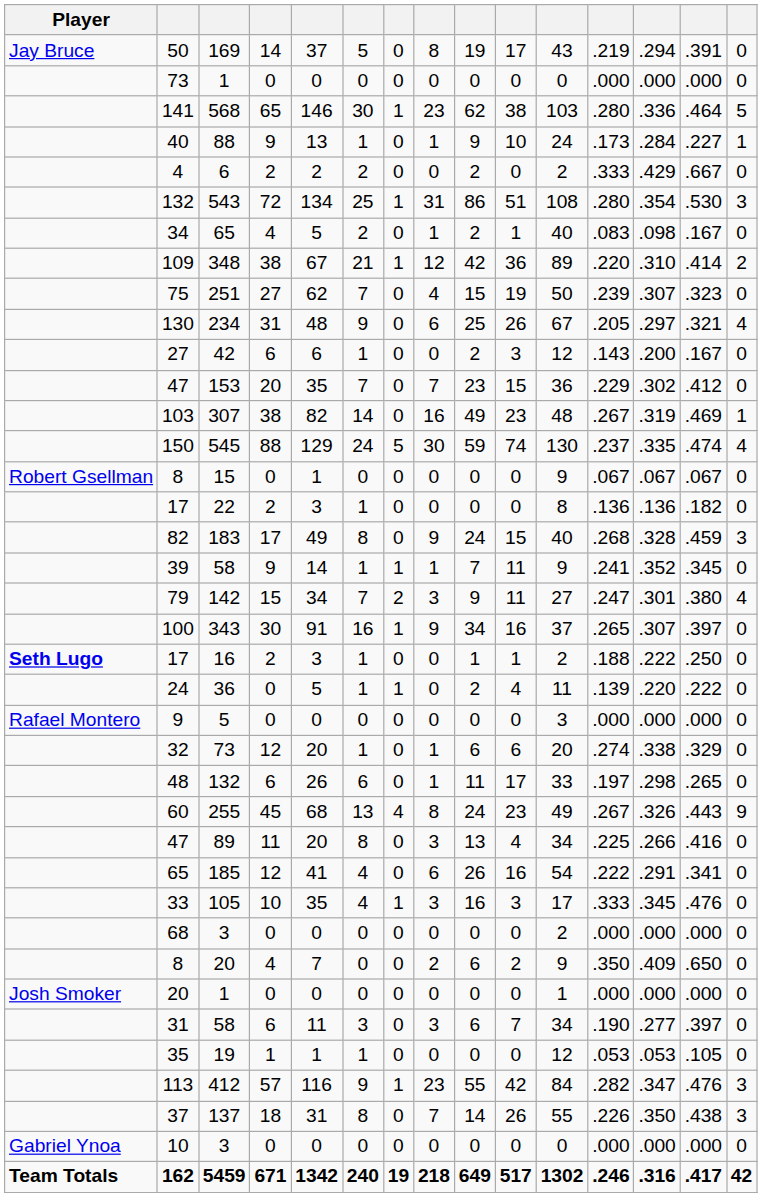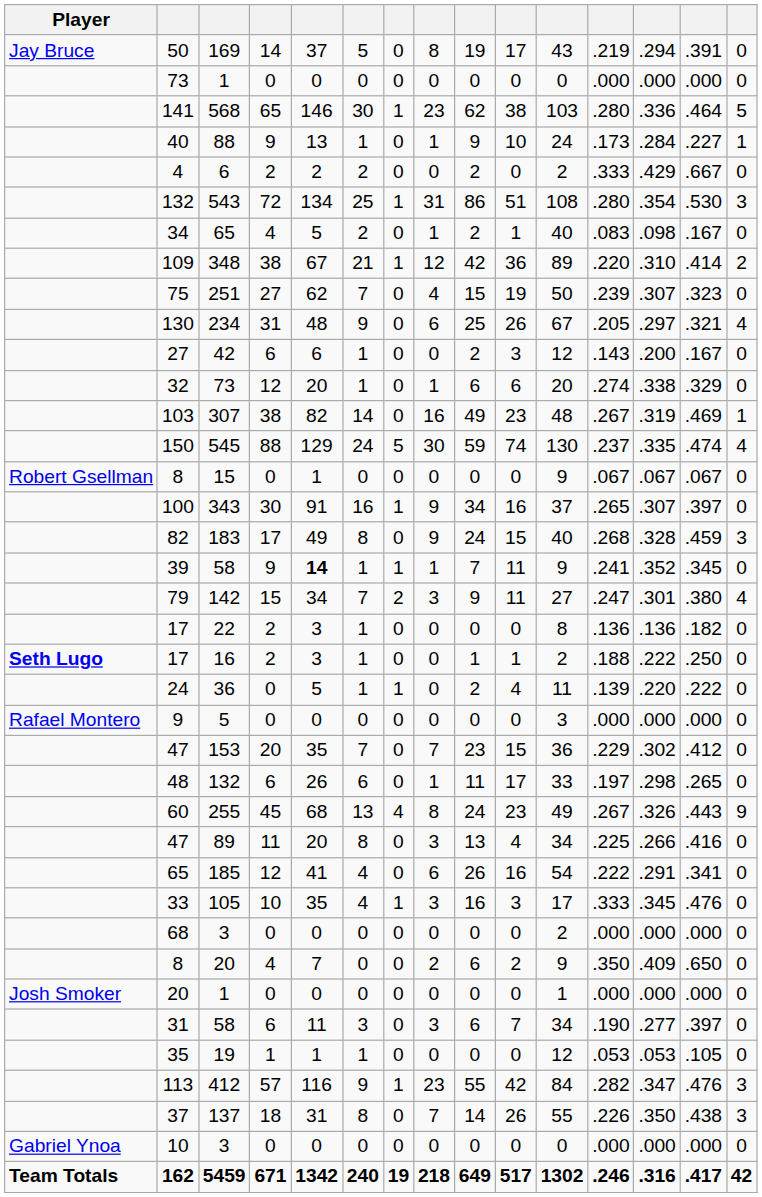rows swapped: (178, 385) <-> (178, 750)
rows swapped: (178, 506) <-> (178, 628)
(317, 567) normal -> (317, 567) bold
